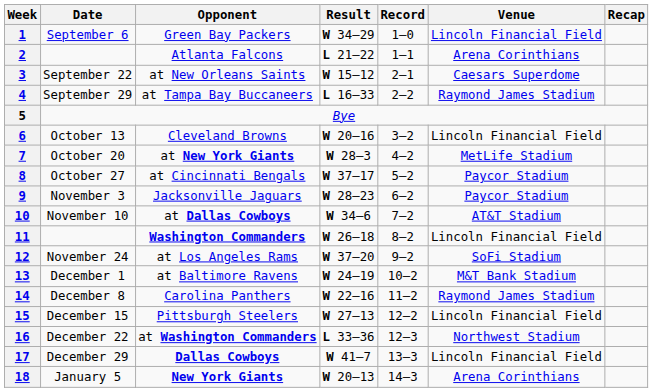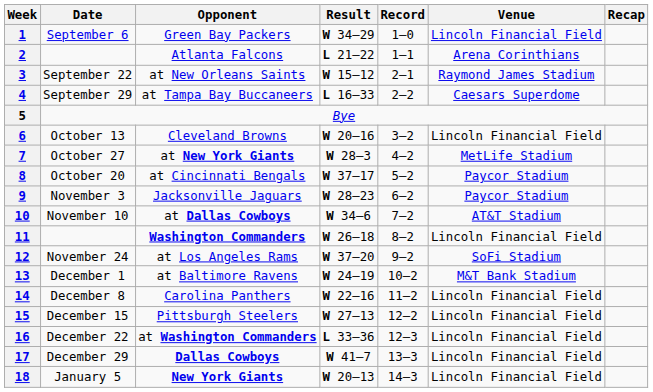(516, 75) Caesars Superdome -> (516, 75) Raymond James Stadium
(516, 95) Raymond James Stadium -> (516, 95) Caesars Superdome
(88, 155) October 20 -> (88, 155) October 27
(88, 176) October 27 -> (88, 176) October 20
(516, 296) Raymond James Stadium -> (516, 296) Lincoln Financial Field
(516, 337) Northwest Stadium -> (516, 337) Lincoln Financial Field
(516, 377) Arena Corinthians -> (516, 377) Lincoln Financial Field
